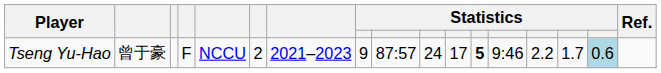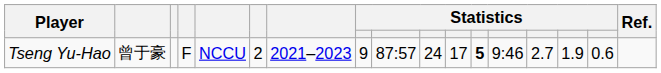(542, 53) 2.2 -> (542, 53) 2.7
(572, 53) 1.7 -> (572, 53) 1.9
(603, 53) lightblue background -> (603, 53) no background
